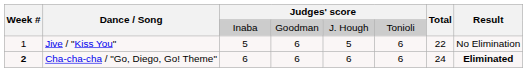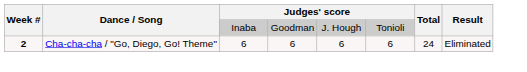- row: (81, 43)
(488, 59) bold -> (468, 43) normal
